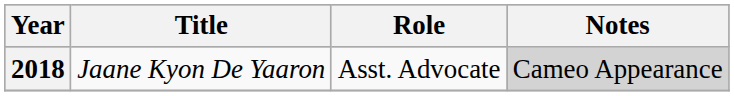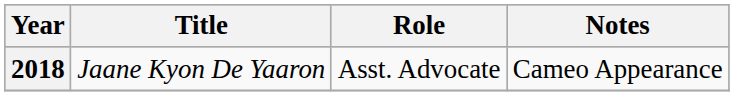(618, 68) lightgrey background -> (618, 68) no background
